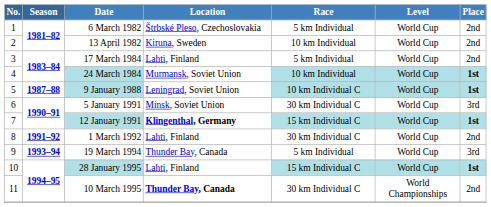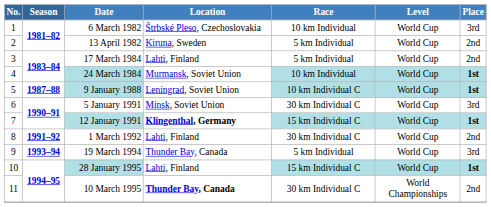(324, 27) 5 km Individual -> (324, 27) 10 km Individual
(473, 27) 2nd -> (473, 27) 3rd
(324, 43) 10 km Individual -> (324, 43) 5 km Individual
